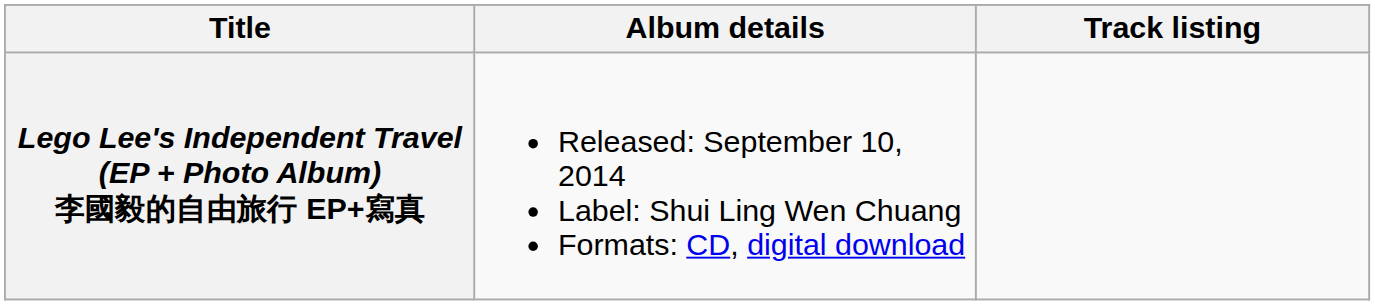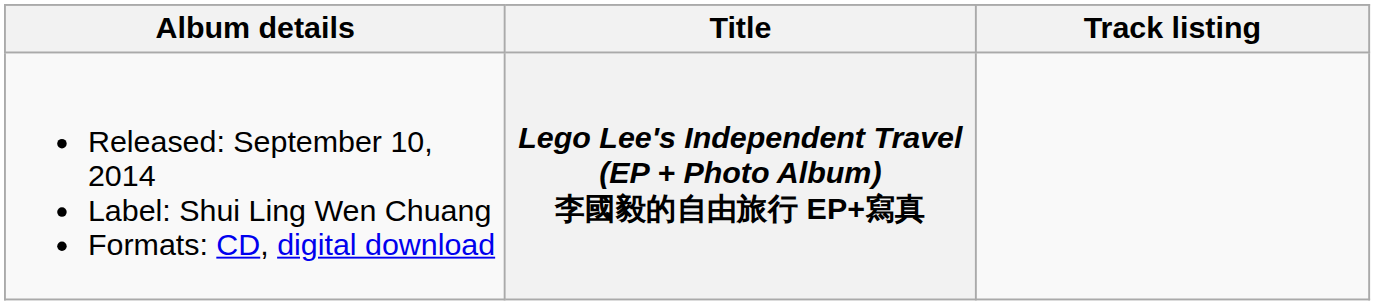columns swapped: (240, 28) <-> (725, 28)
